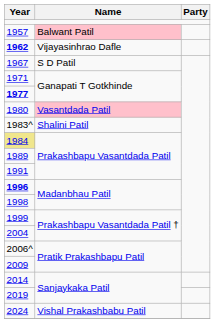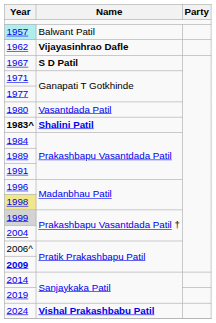(17, 32) no background -> (17, 32) paleturquoise background
(66, 32) pink background -> (67, 32) no background
(17, 47) bold -> (17, 47) normal
(79, 47) normal -> (83, 47) bold
(56, 63) normal -> (58, 63) bold
(17, 94) bold -> (17, 94) normal
(74, 109) pink background -> (75, 109) no background
(20, 125) normal -> (20, 125) bold
(63, 125) normal -> (66, 125) bold
(17, 140) khaki background -> (17, 140) no background
(17, 187) bold -> (17, 187) normal
(17, 202) no background -> (17, 202) khaki background
(17, 217) no background -> (17, 217) lightgrey background
(17, 264) normal -> (17, 264) bold
(92, 310) normal -> (96, 310) bold
